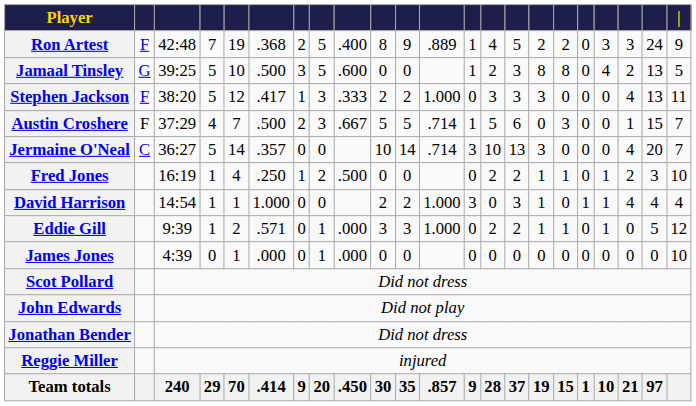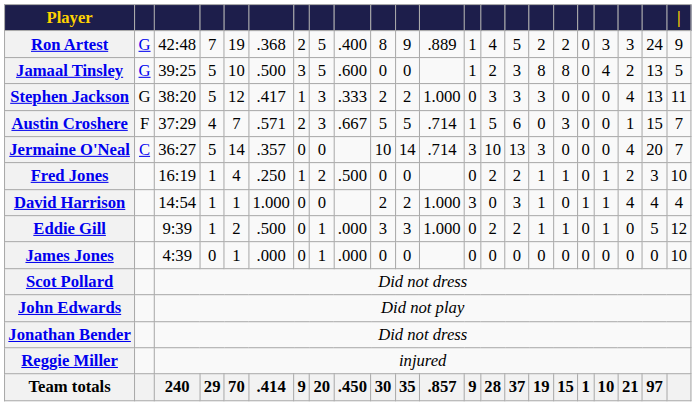(145, 44) F -> (145, 44) G
(145, 96) F -> (145, 96) G
(271, 123) .500 -> (271, 123) .571
(271, 228) .571 -> (271, 228) .500
